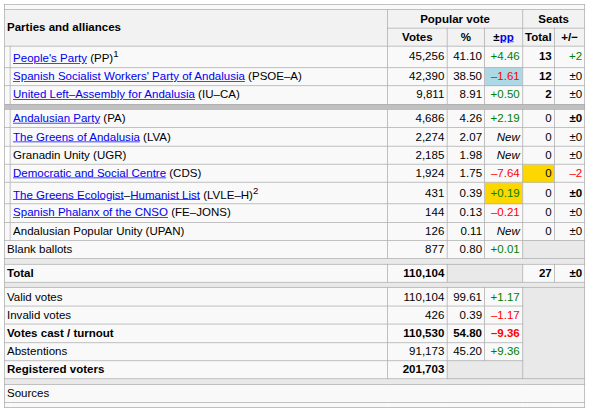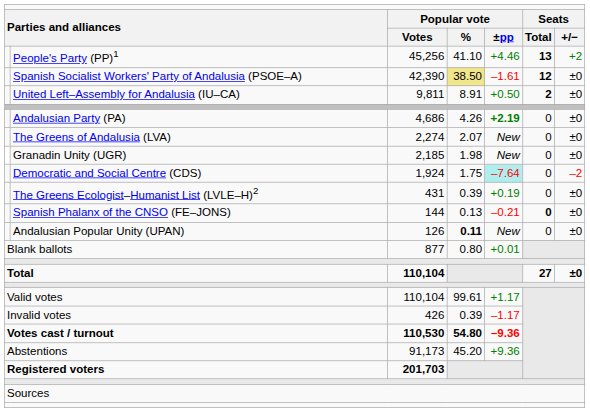(468, 76) no background -> (468, 76) khaki background
(505, 76) lightblue background -> (505, 76) no background
(505, 118) normal -> (505, 118) bold
(576, 118) bold -> (576, 118) normal
(505, 173) no background -> (505, 173) paleturquoise background
(549, 173) gold background -> (549, 173) no background
(505, 193) gold background -> (505, 193) no background
(576, 193) bold -> (576, 193) normal
(549, 213) normal -> (549, 213) bold
(471, 231) normal -> (471, 231) bold
